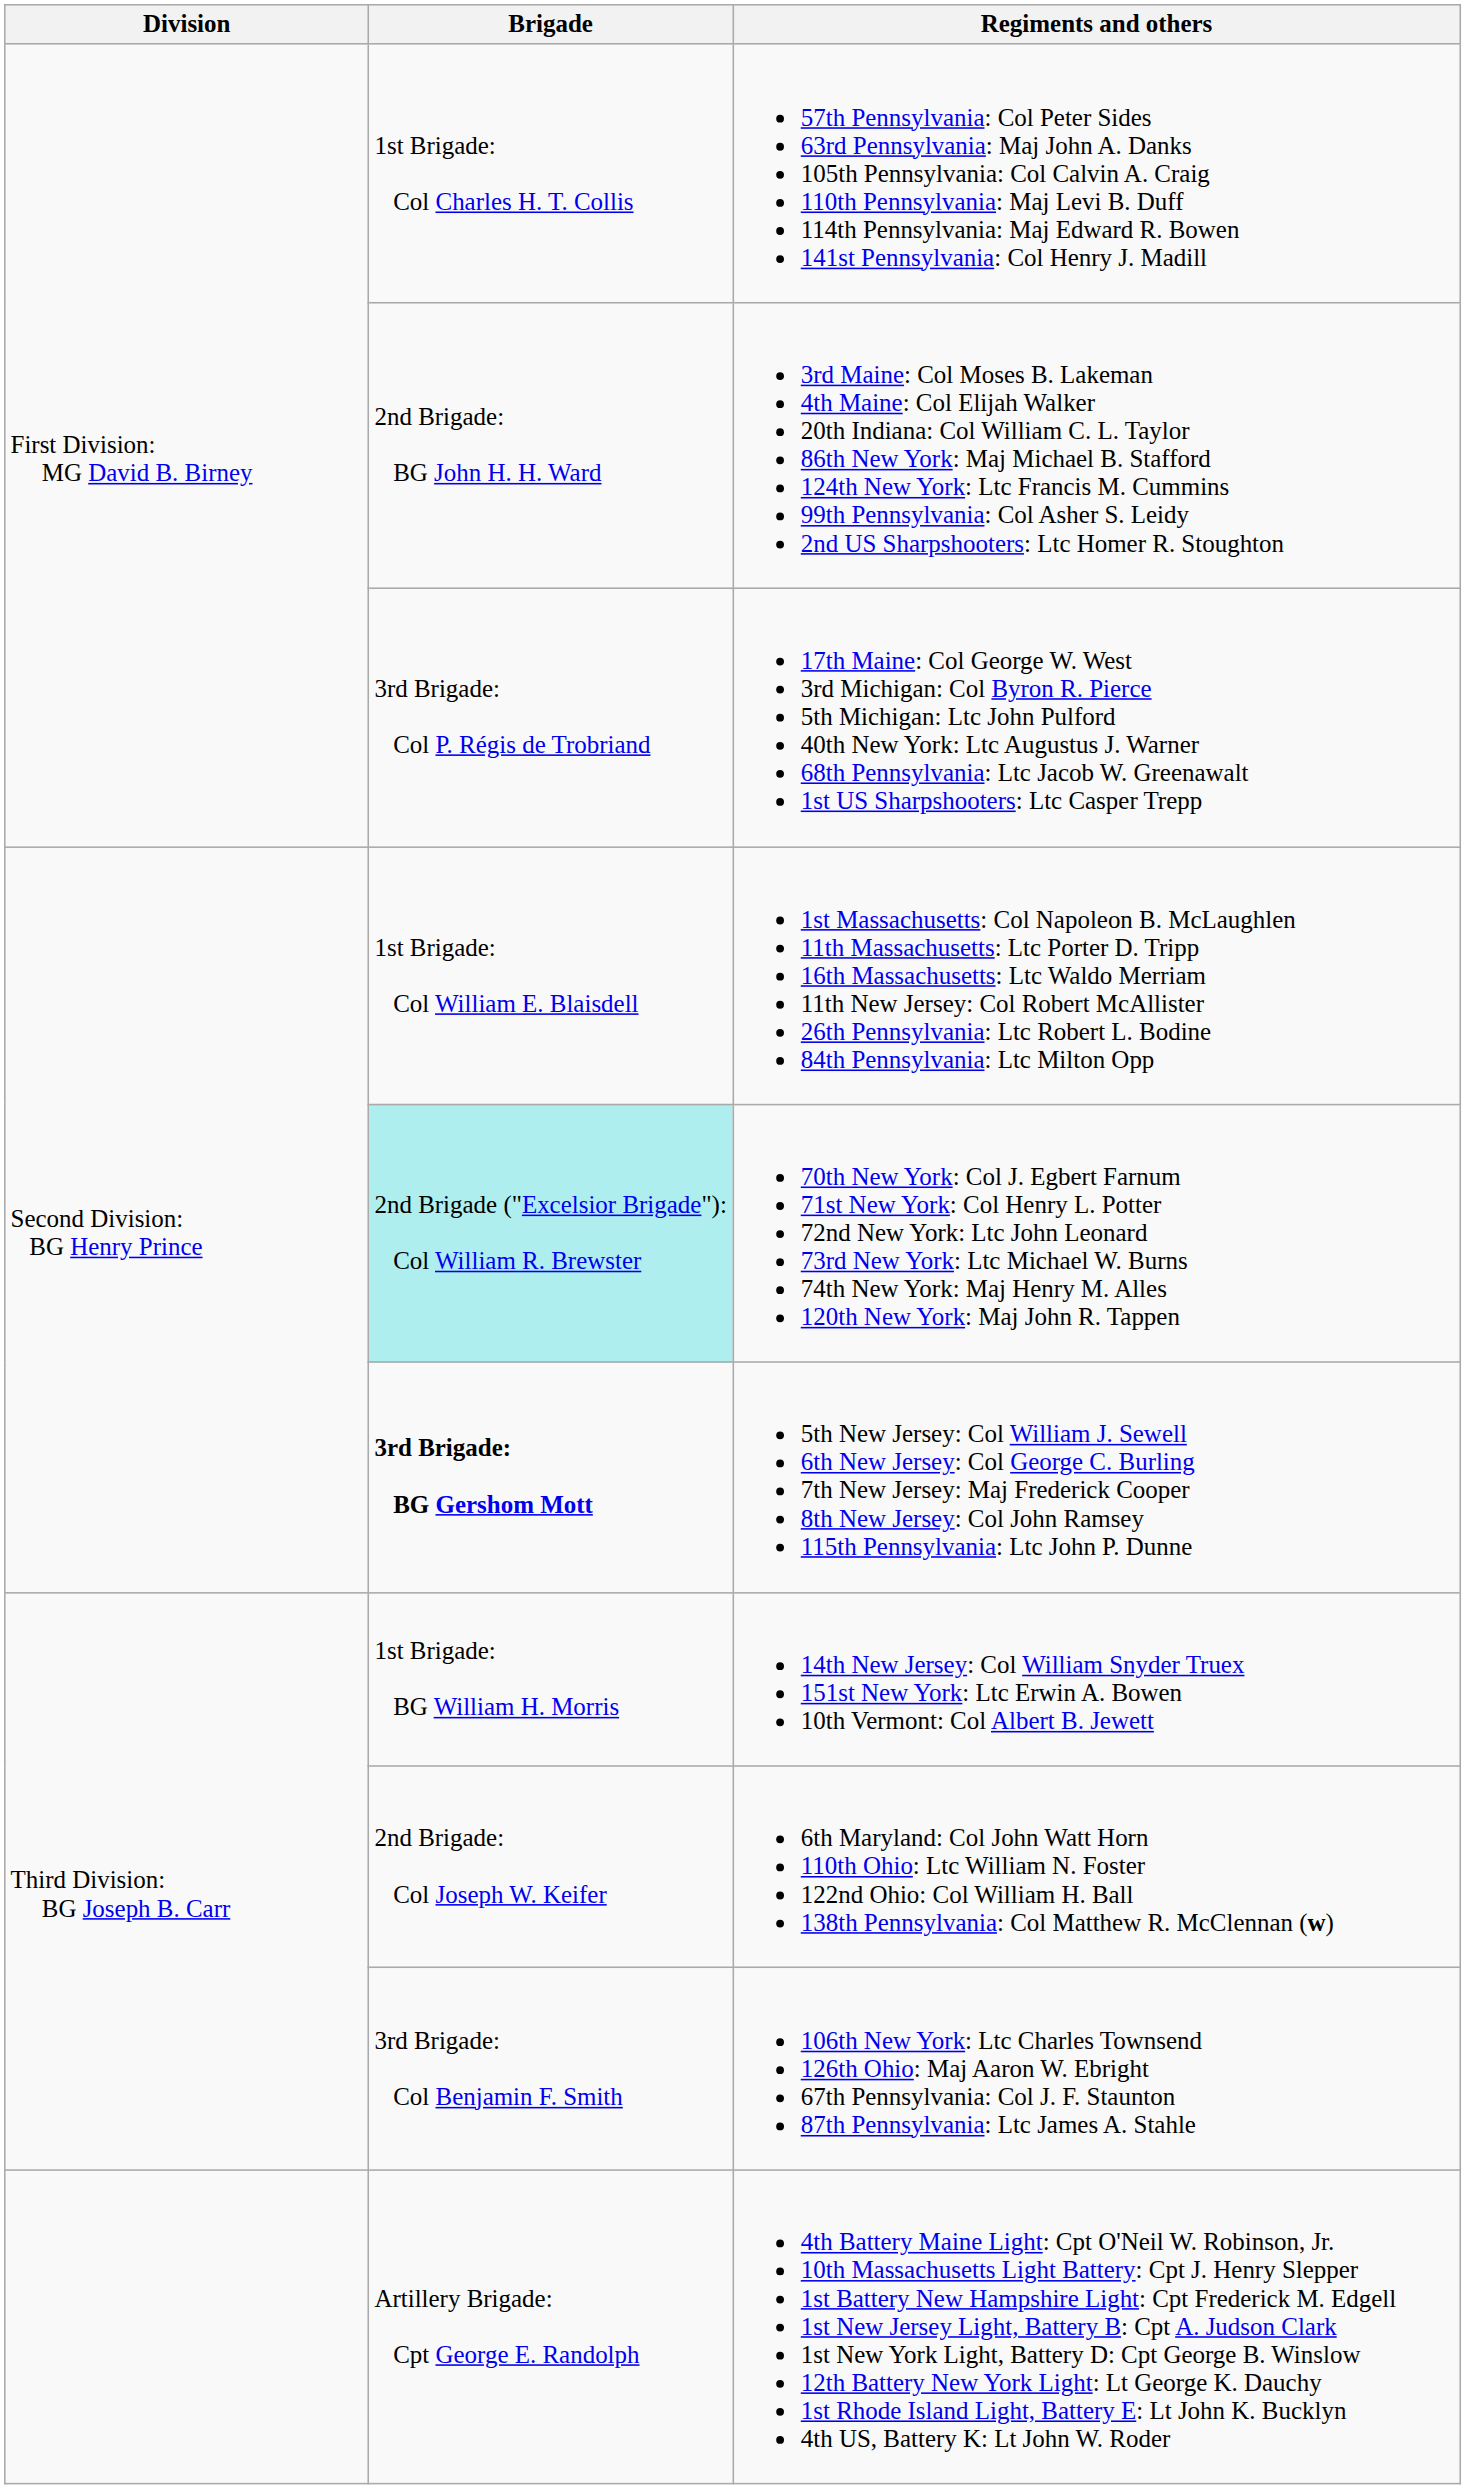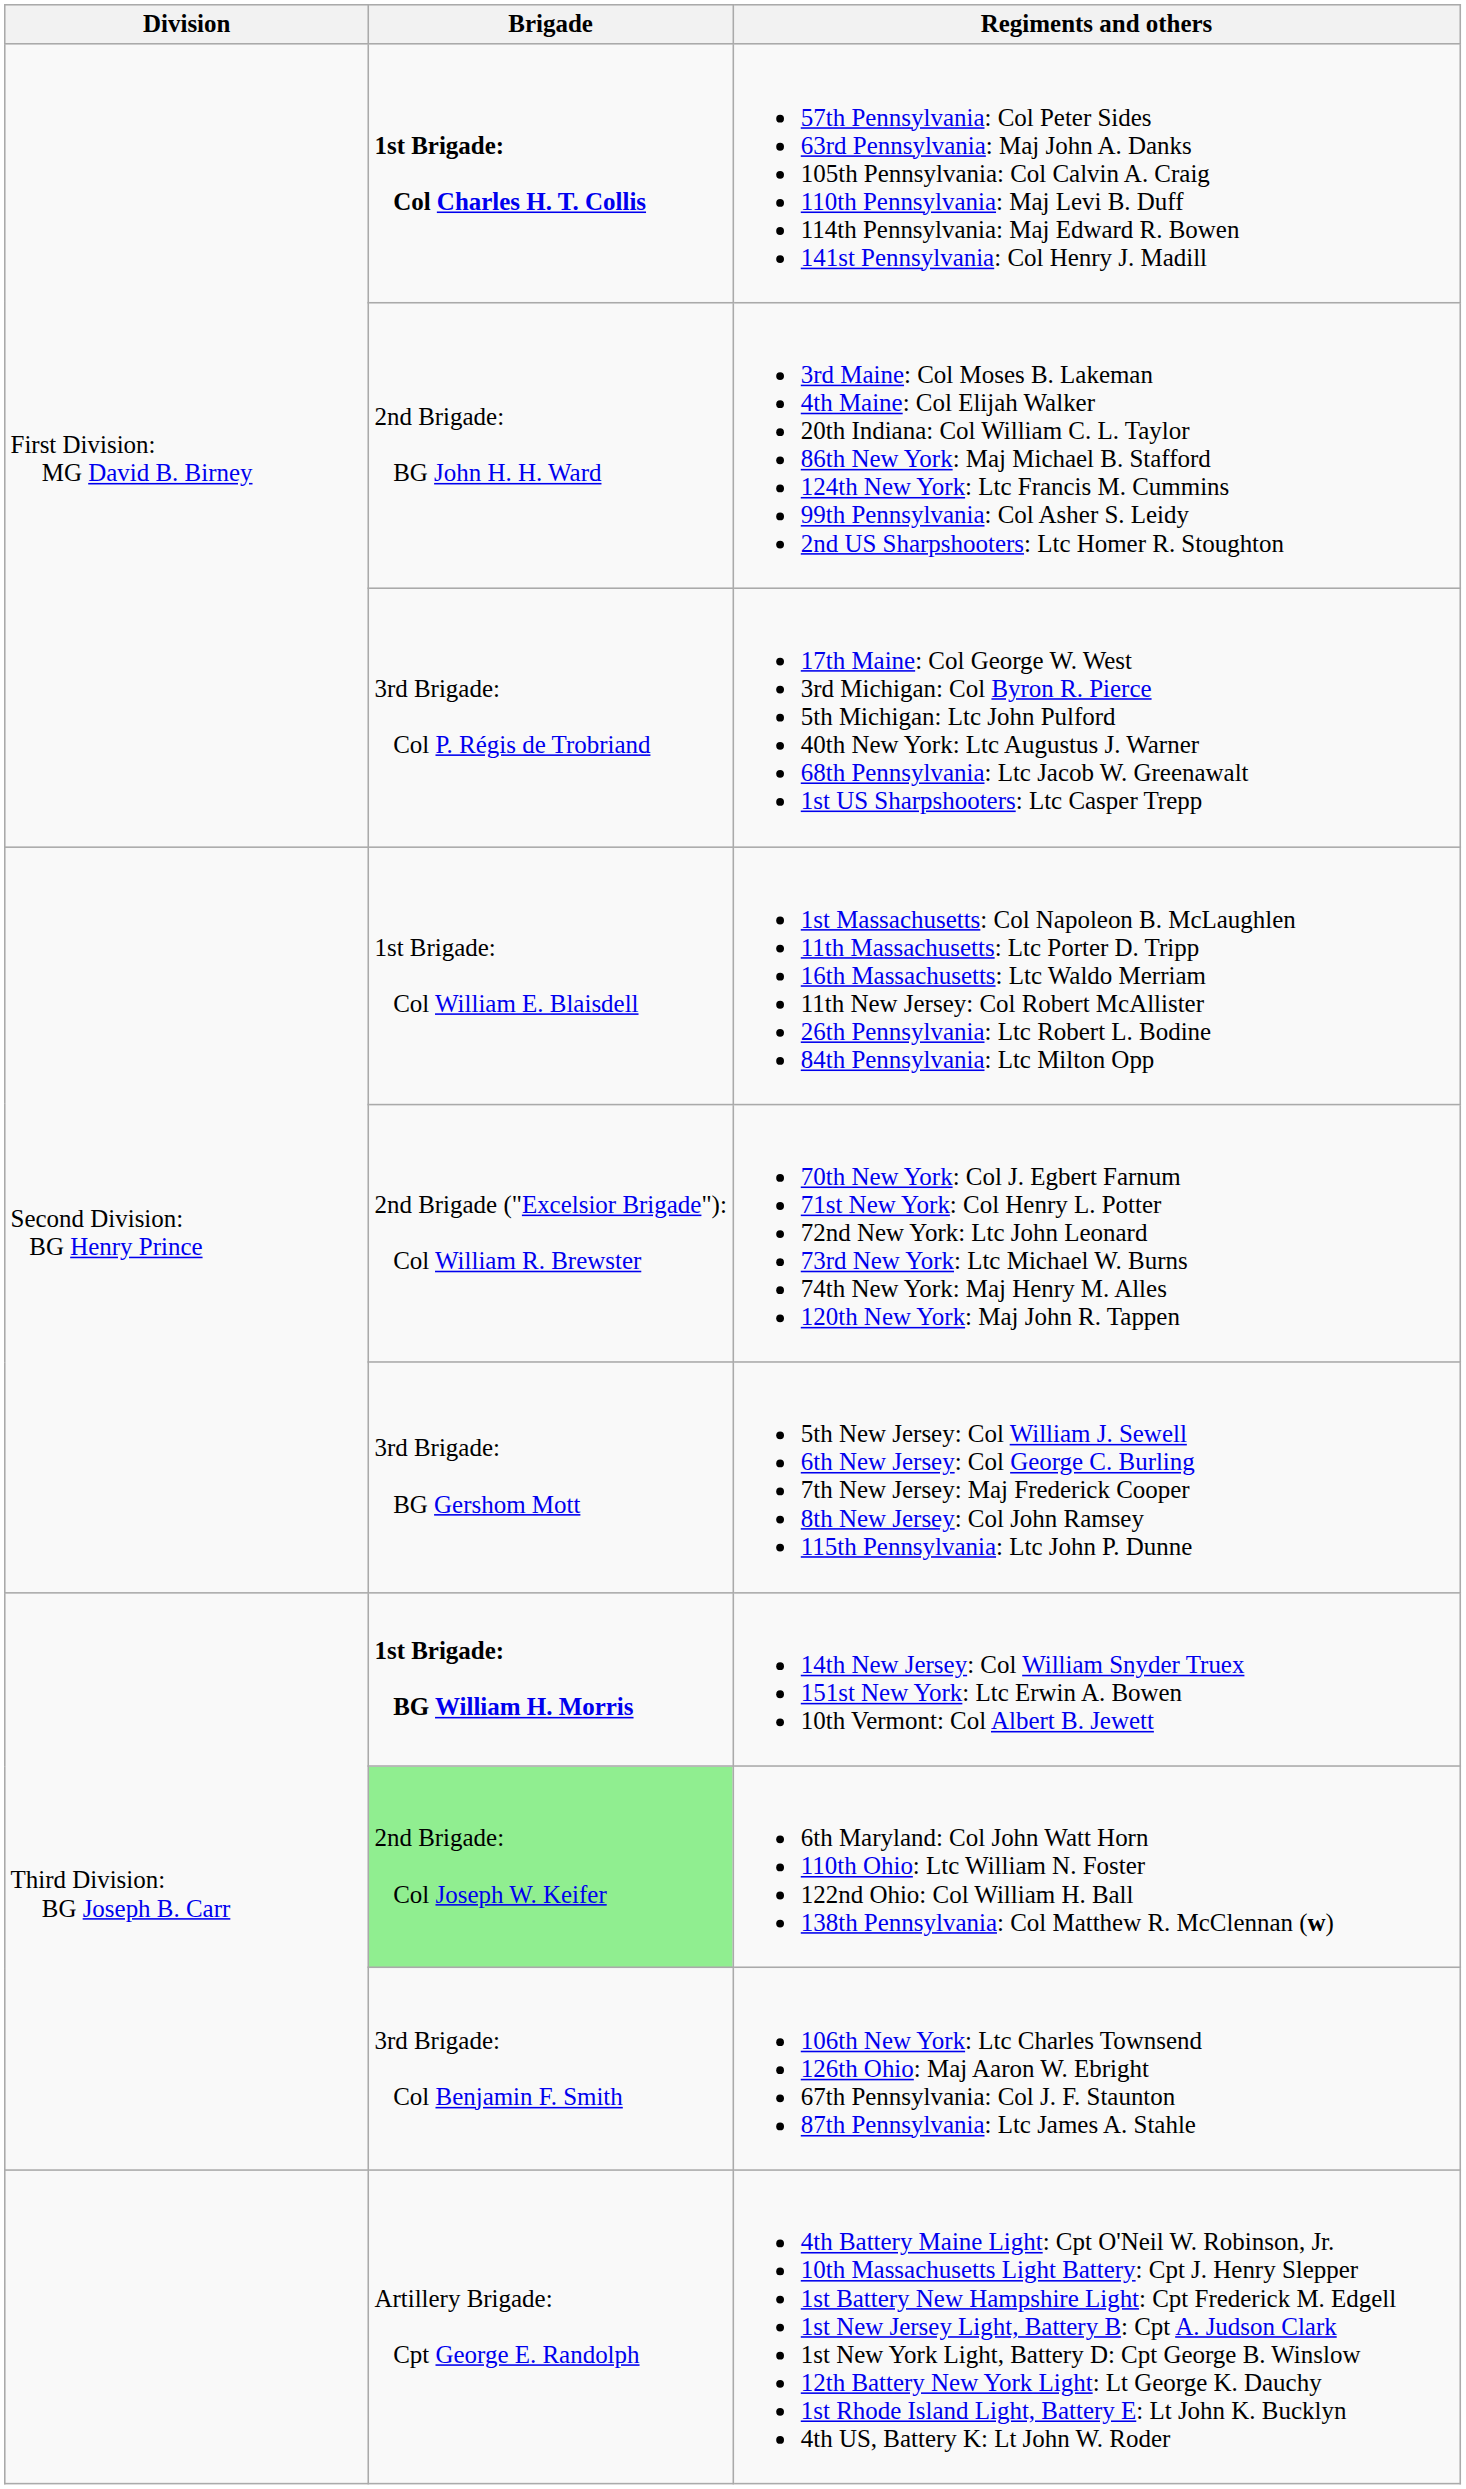(504, 173) normal -> (510, 173) bold
(551, 1233) paleturquoise background -> (551, 1233) no background
(484, 1477) bold -> (477, 1477) normal
(497, 1678) normal -> (504, 1678) bold
(491, 1866) no background -> (491, 1866) lightgreen background
